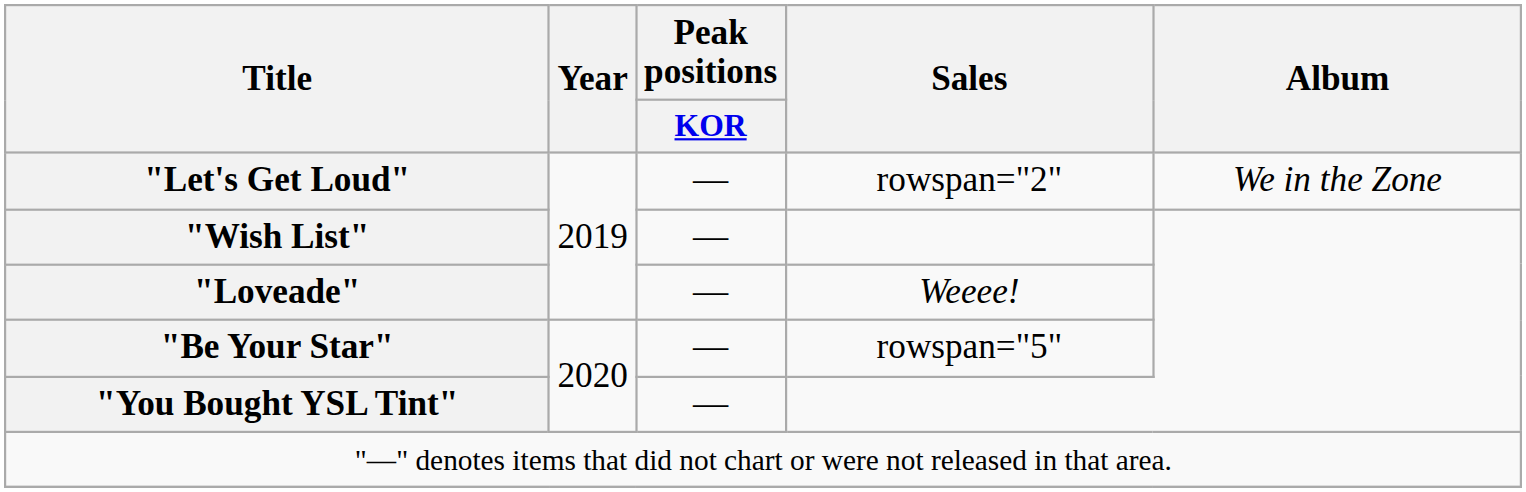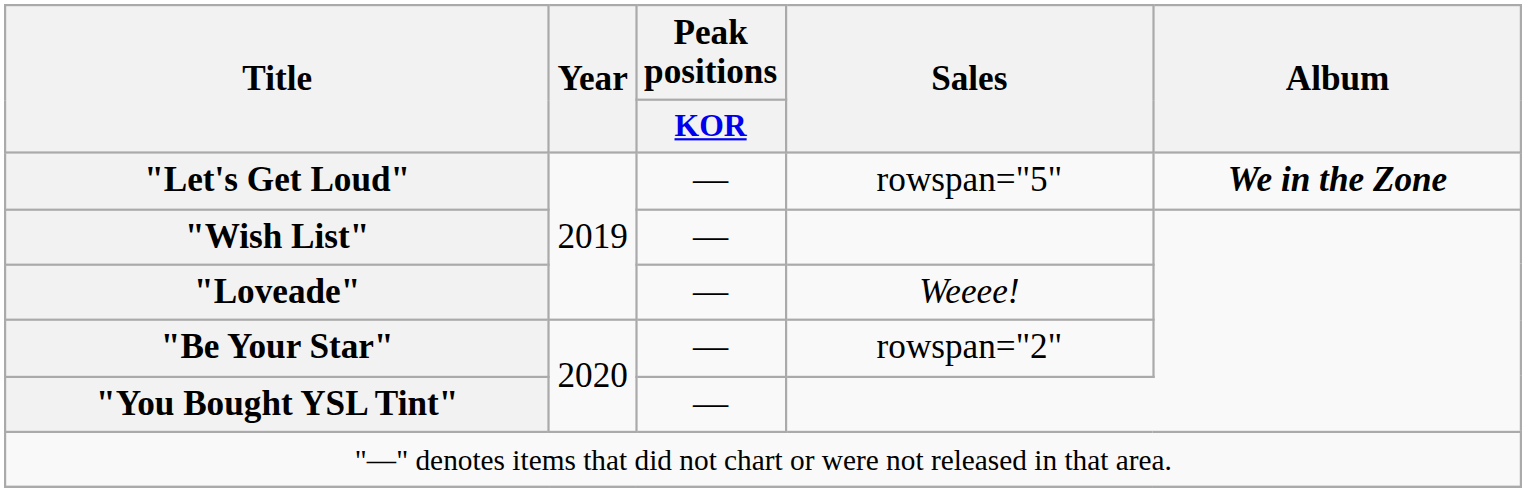(969, 180) rowspan="2" -> (969, 180) rowspan="5"
(1338, 180) normal -> (1338, 180) bold
(969, 347) rowspan="5" -> (969, 347) rowspan="2"
